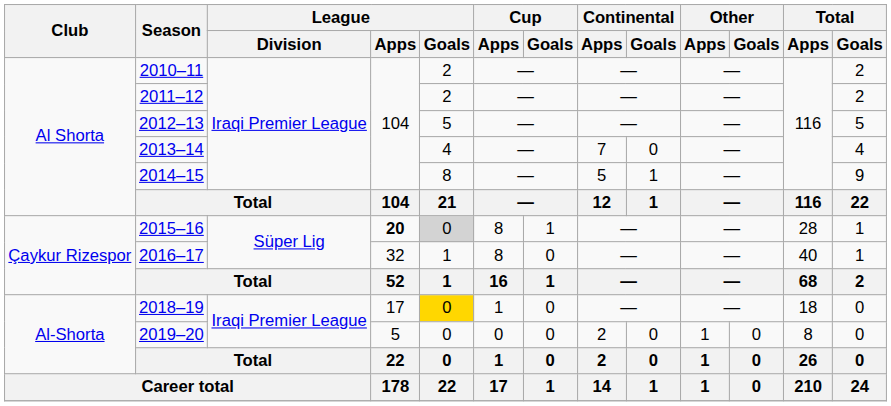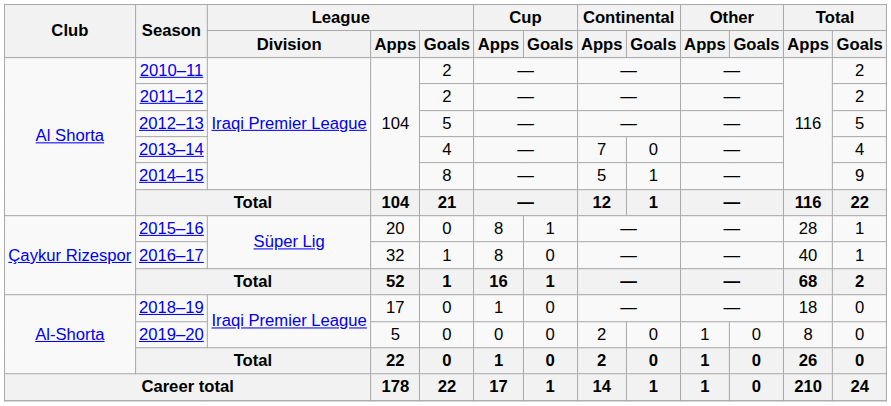(395, 228) bold -> (395, 228) normal
(447, 228) lightgrey background -> (447, 228) no background
(447, 307) gold background -> (447, 307) no background
